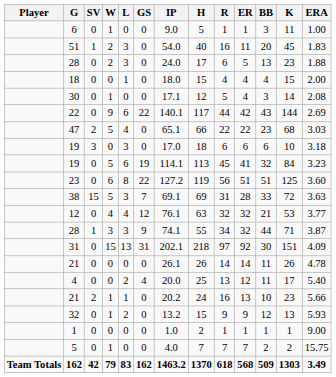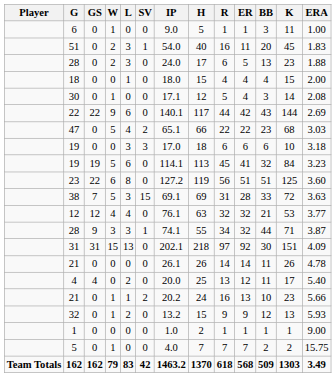columns swapped: (144, 12) <-> (94, 12)
